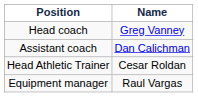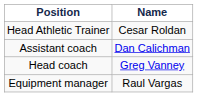rows swapped: (58, 30) <-> (58, 65)
